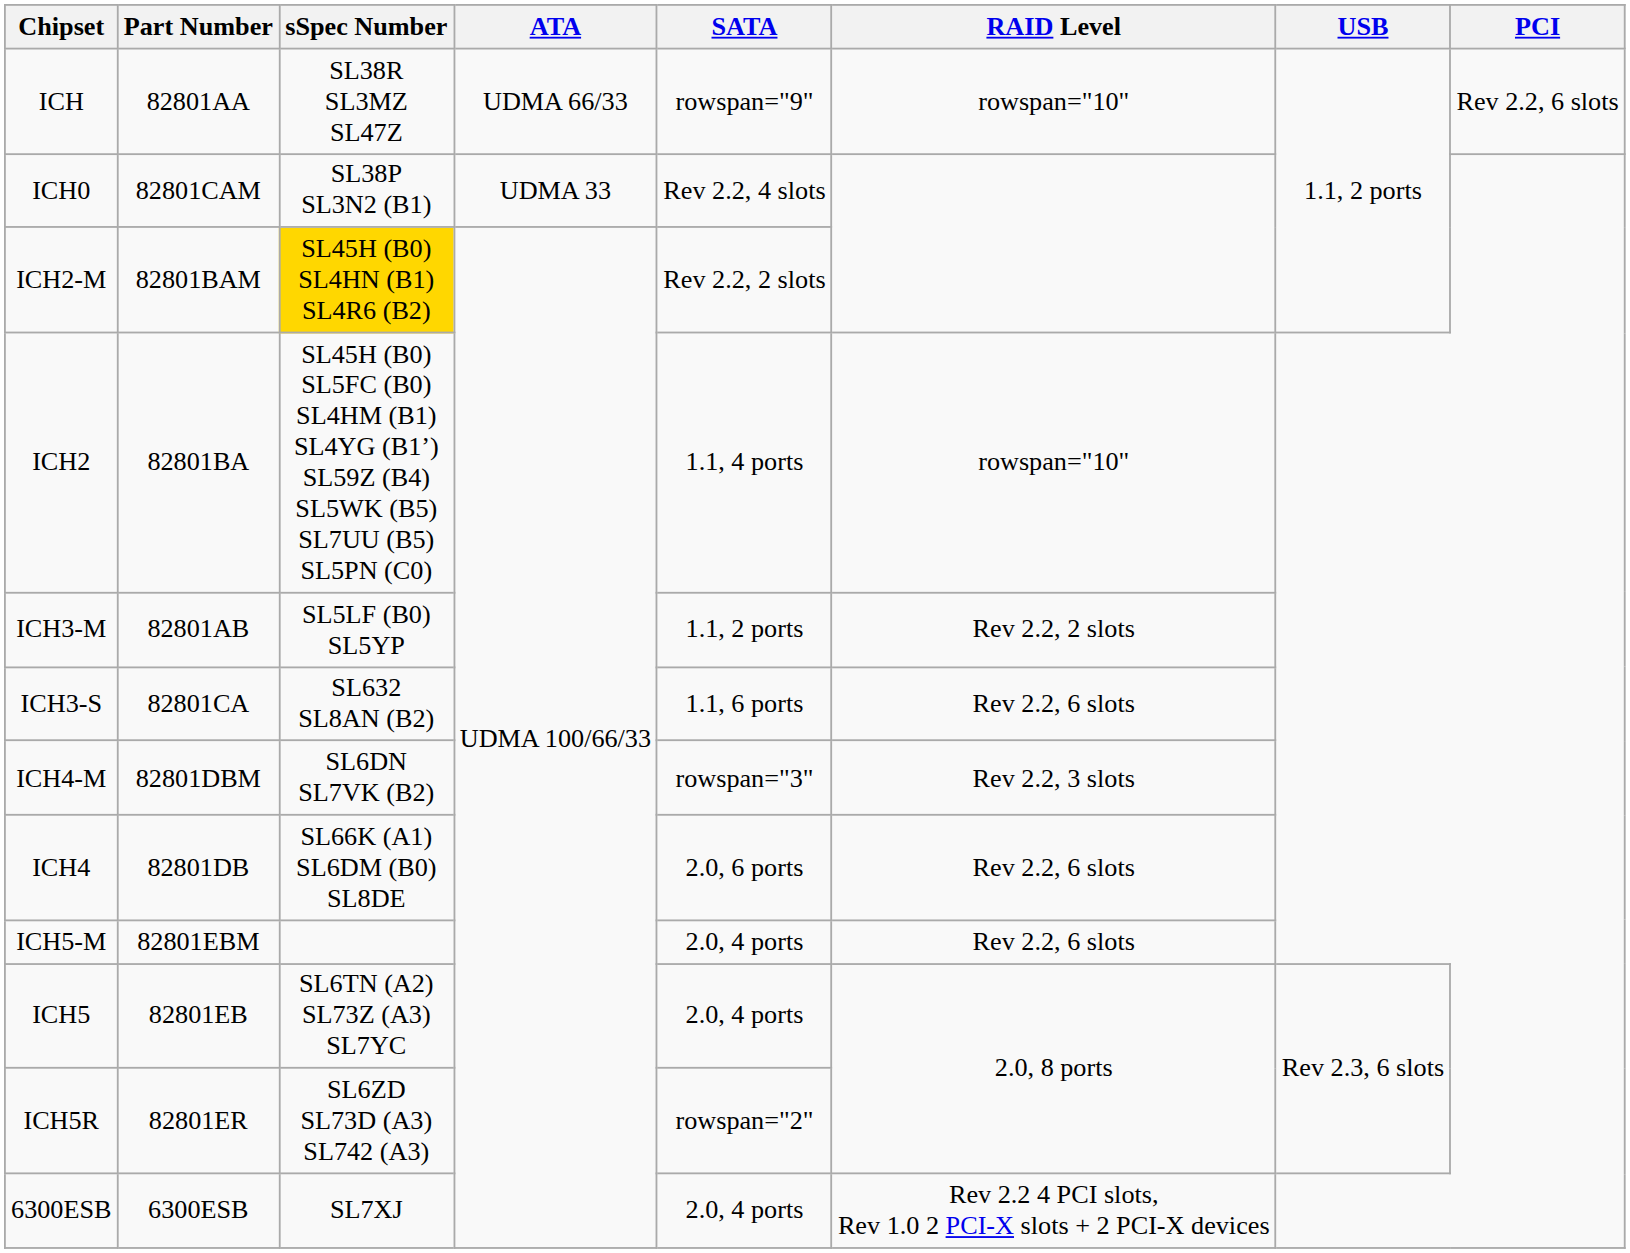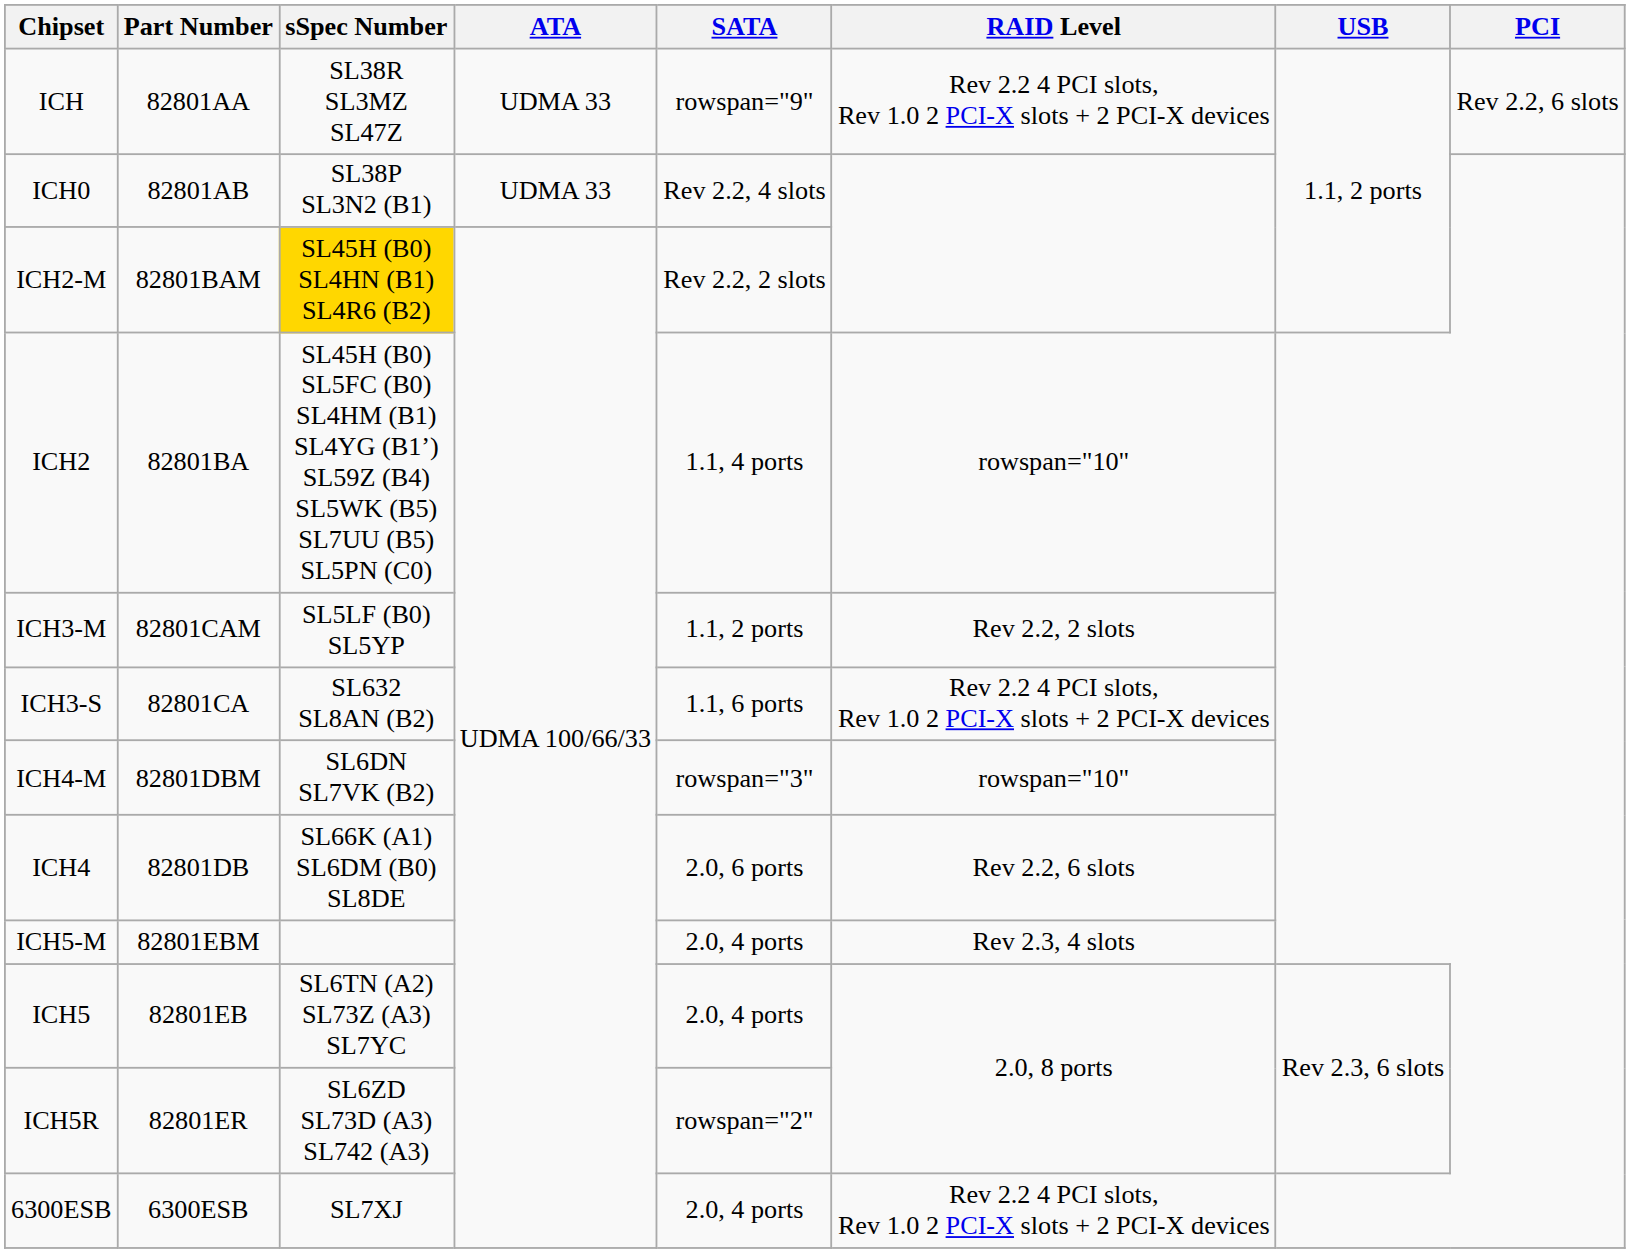(555, 100) UDMA 66/33 -> (555, 100) UDMA 33
(1054, 100) rowspan="10" -> (1054, 100) Rev 2.2 4 PCI slots, Rev 1.0 2 PCI-X slots + 2 PCI-X devices
(198, 190) 82801CAM -> (198, 190) 82801AB
(198, 629) 82801AB -> (198, 629) 82801CAM
(1054, 703) Rev 2.2, 6 slots -> (1054, 703) Rev 2.2 4 PCI slots, Rev 1.0 2 PCI-X slots + 2 PCI-X devices
(1054, 777) Rev 2.2, 3 slots -> (1054, 777) rowspan="10"
(1054, 941) Rev 2.2, 6 slots -> (1054, 941) Rev 2.3, 4 slots
